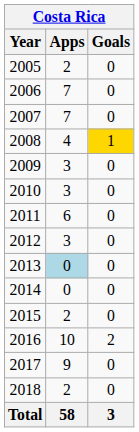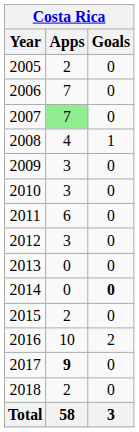(67, 116) no background -> (67, 116) lightgreen background
(111, 141) gold background -> (111, 141) no background
(67, 265) lightblue background -> (67, 265) no background
(111, 290) normal -> (111, 290) bold
(67, 365) normal -> (67, 365) bold
